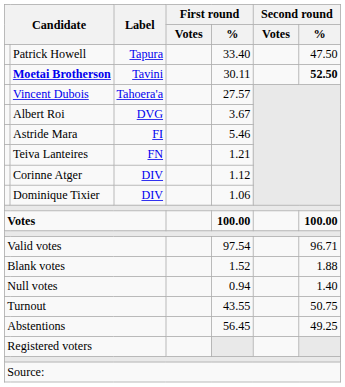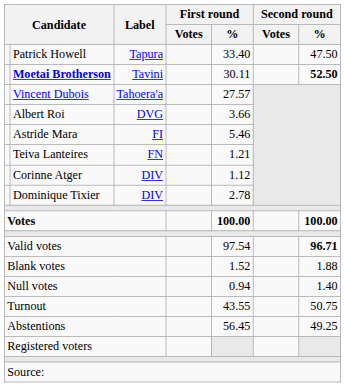(240, 114) 3.67 -> (240, 114) 3.66
(240, 195) 1.06 -> (240, 195) 2.78
(324, 246) normal -> (324, 246) bold
